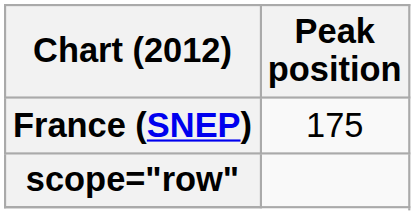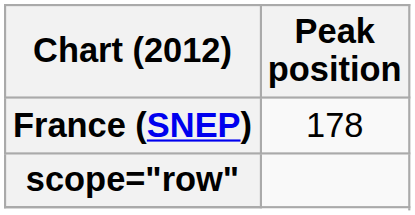(335, 125) 175 -> (335, 125) 178
